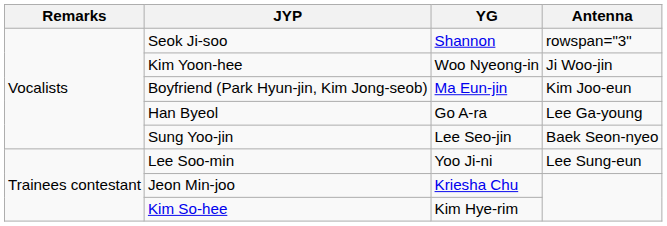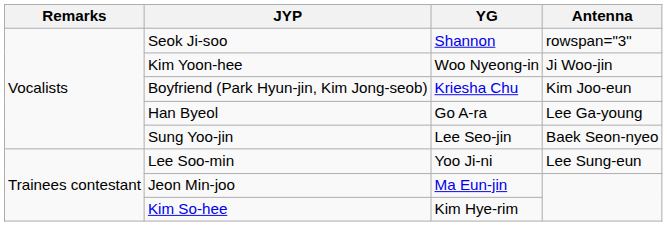(471, 88) Ma Eun-jin -> (476, 88) Kriesha Chu
(476, 185) Kriesha Chu -> (471, 185) Ma Eun-jin
